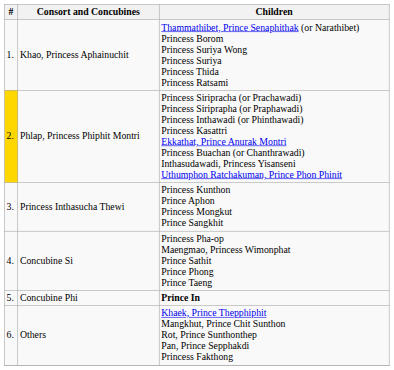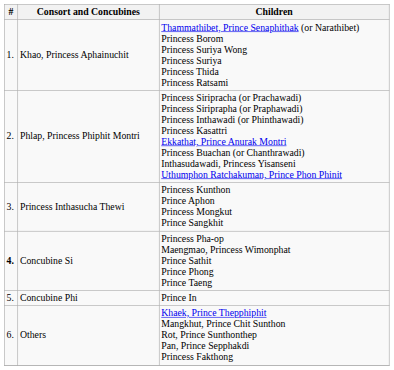(10, 136) gold background -> (10, 136) no background
(10, 260) normal -> (10, 260) bold
(181, 298) bold -> (179, 298) normal
